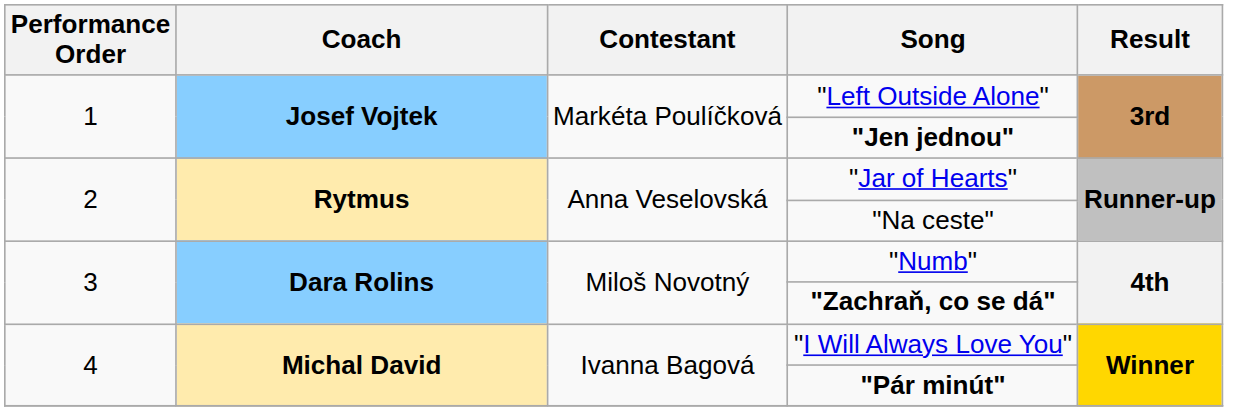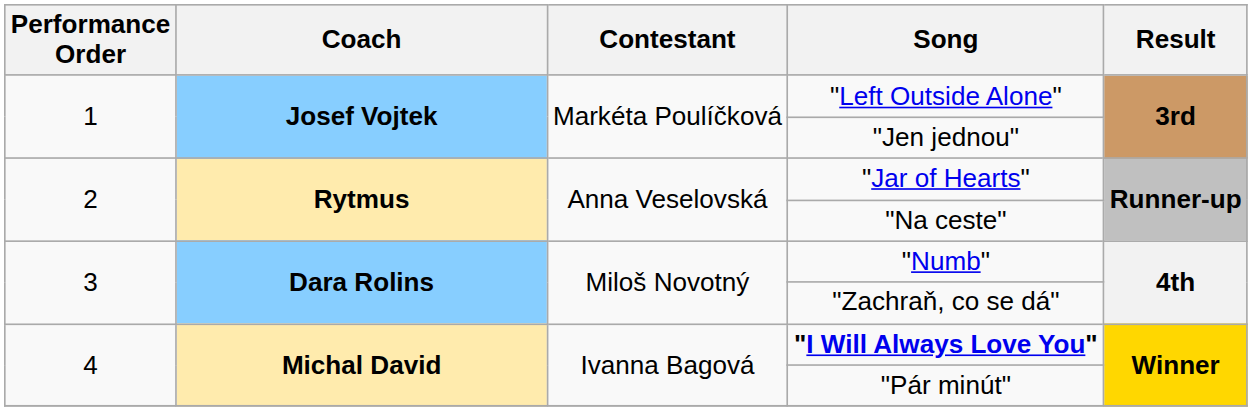(933, 137) bold -> (946, 137) normal
(933, 302) bold -> (946, 302) normal
(933, 344) normal -> (946, 344) bold
(933, 385) bold -> (946, 385) normal
